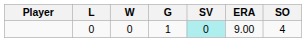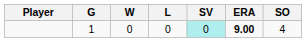columns swapped: (168, 12) <-> (91, 12)
(244, 29) normal -> (244, 29) bold
